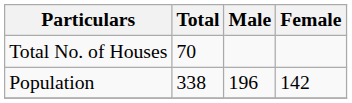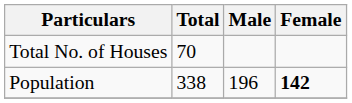(295, 82) normal -> (295, 82) bold
